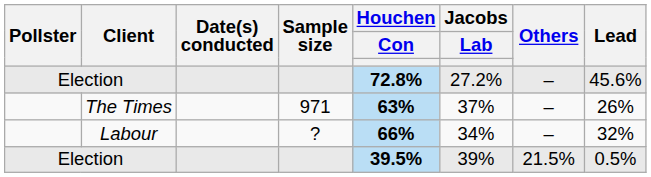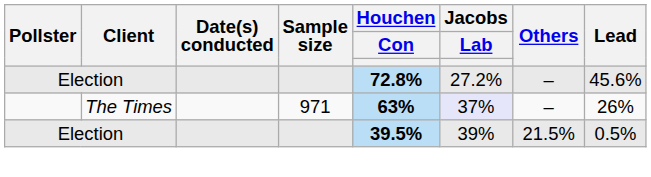(476, 107) no background -> (476, 107) lavender background
- row: (129, 133)
